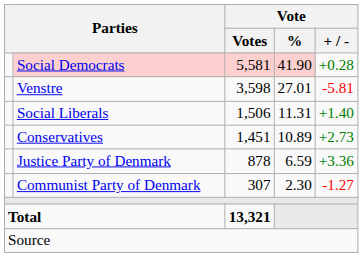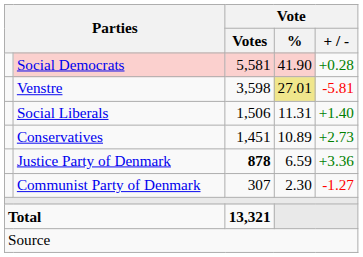(295, 88) no background -> (295, 88) khaki background
(259, 161) normal -> (259, 161) bold
